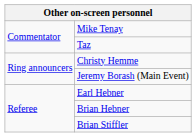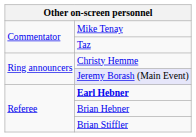(133, 76) no background -> (133, 76) lavender background
(100, 92) normal -> (103, 92) bold
